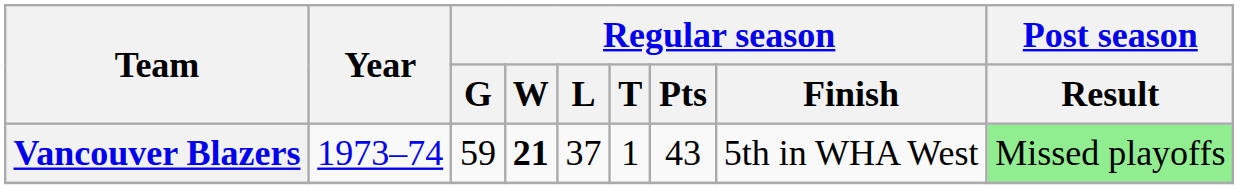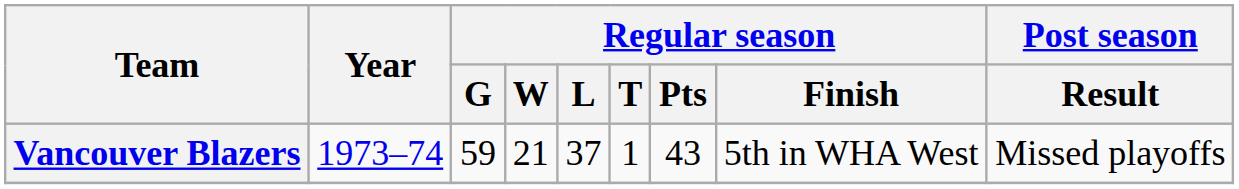(531, 153) bold -> (531, 153) normal
(1110, 153) lightgreen background -> (1110, 153) no background
